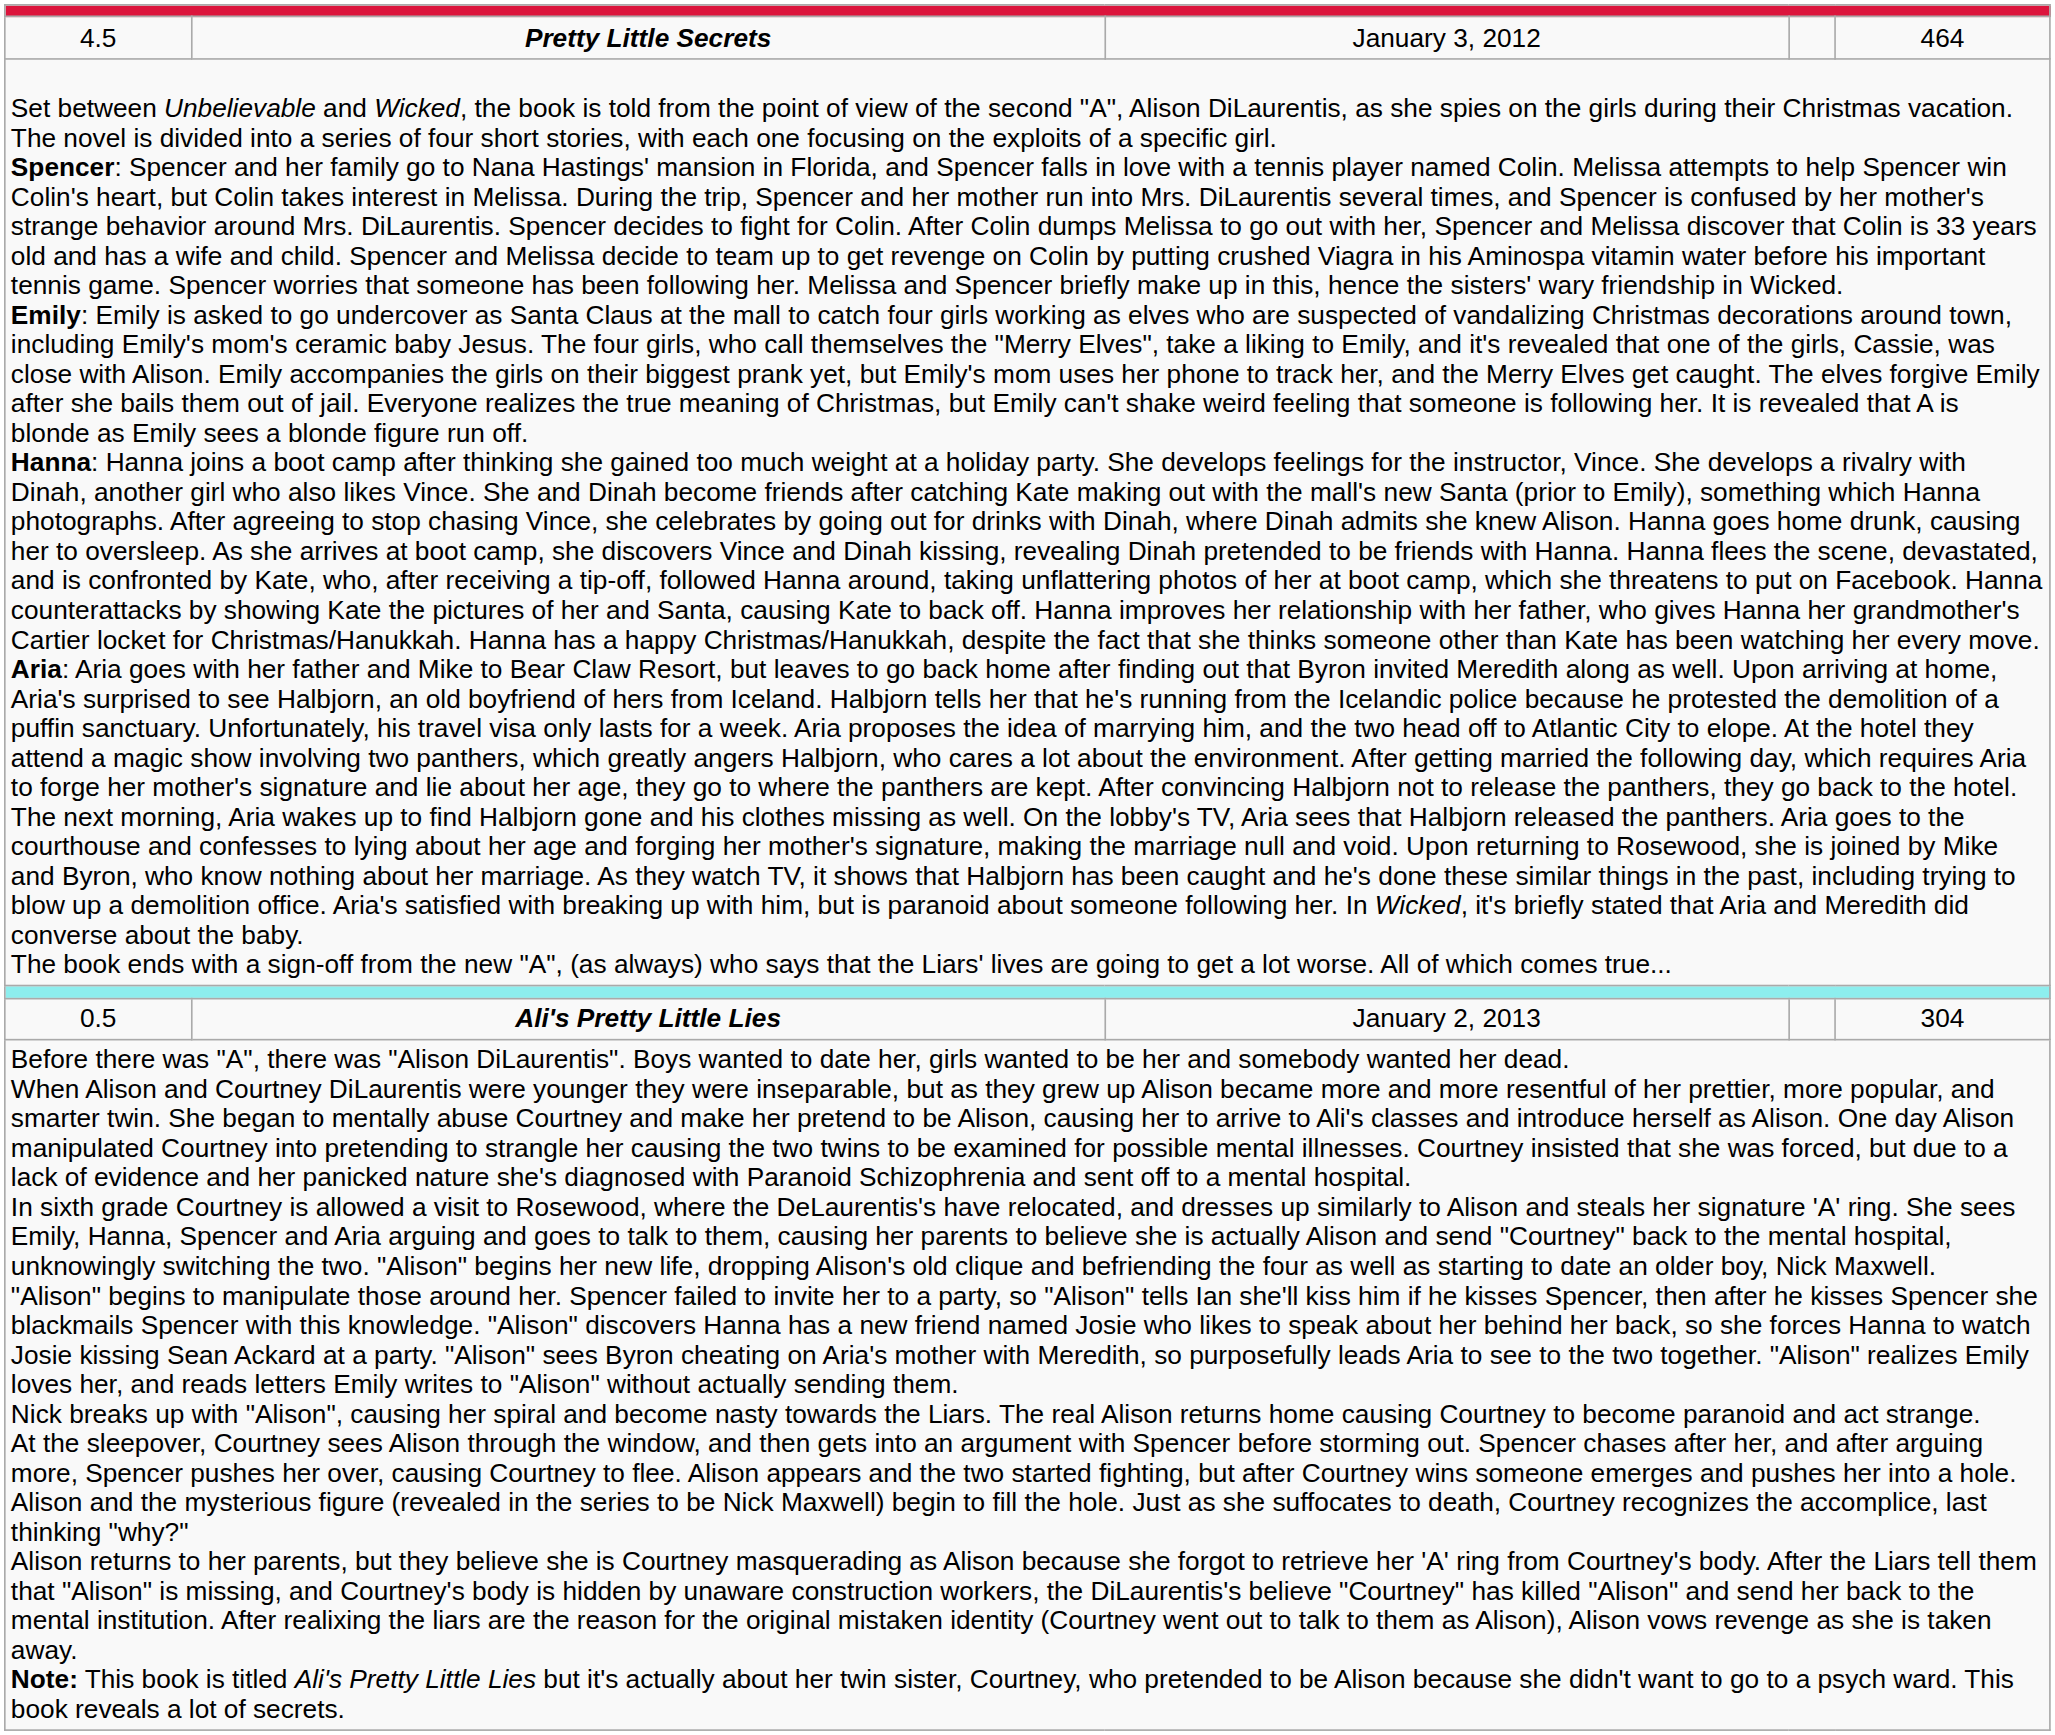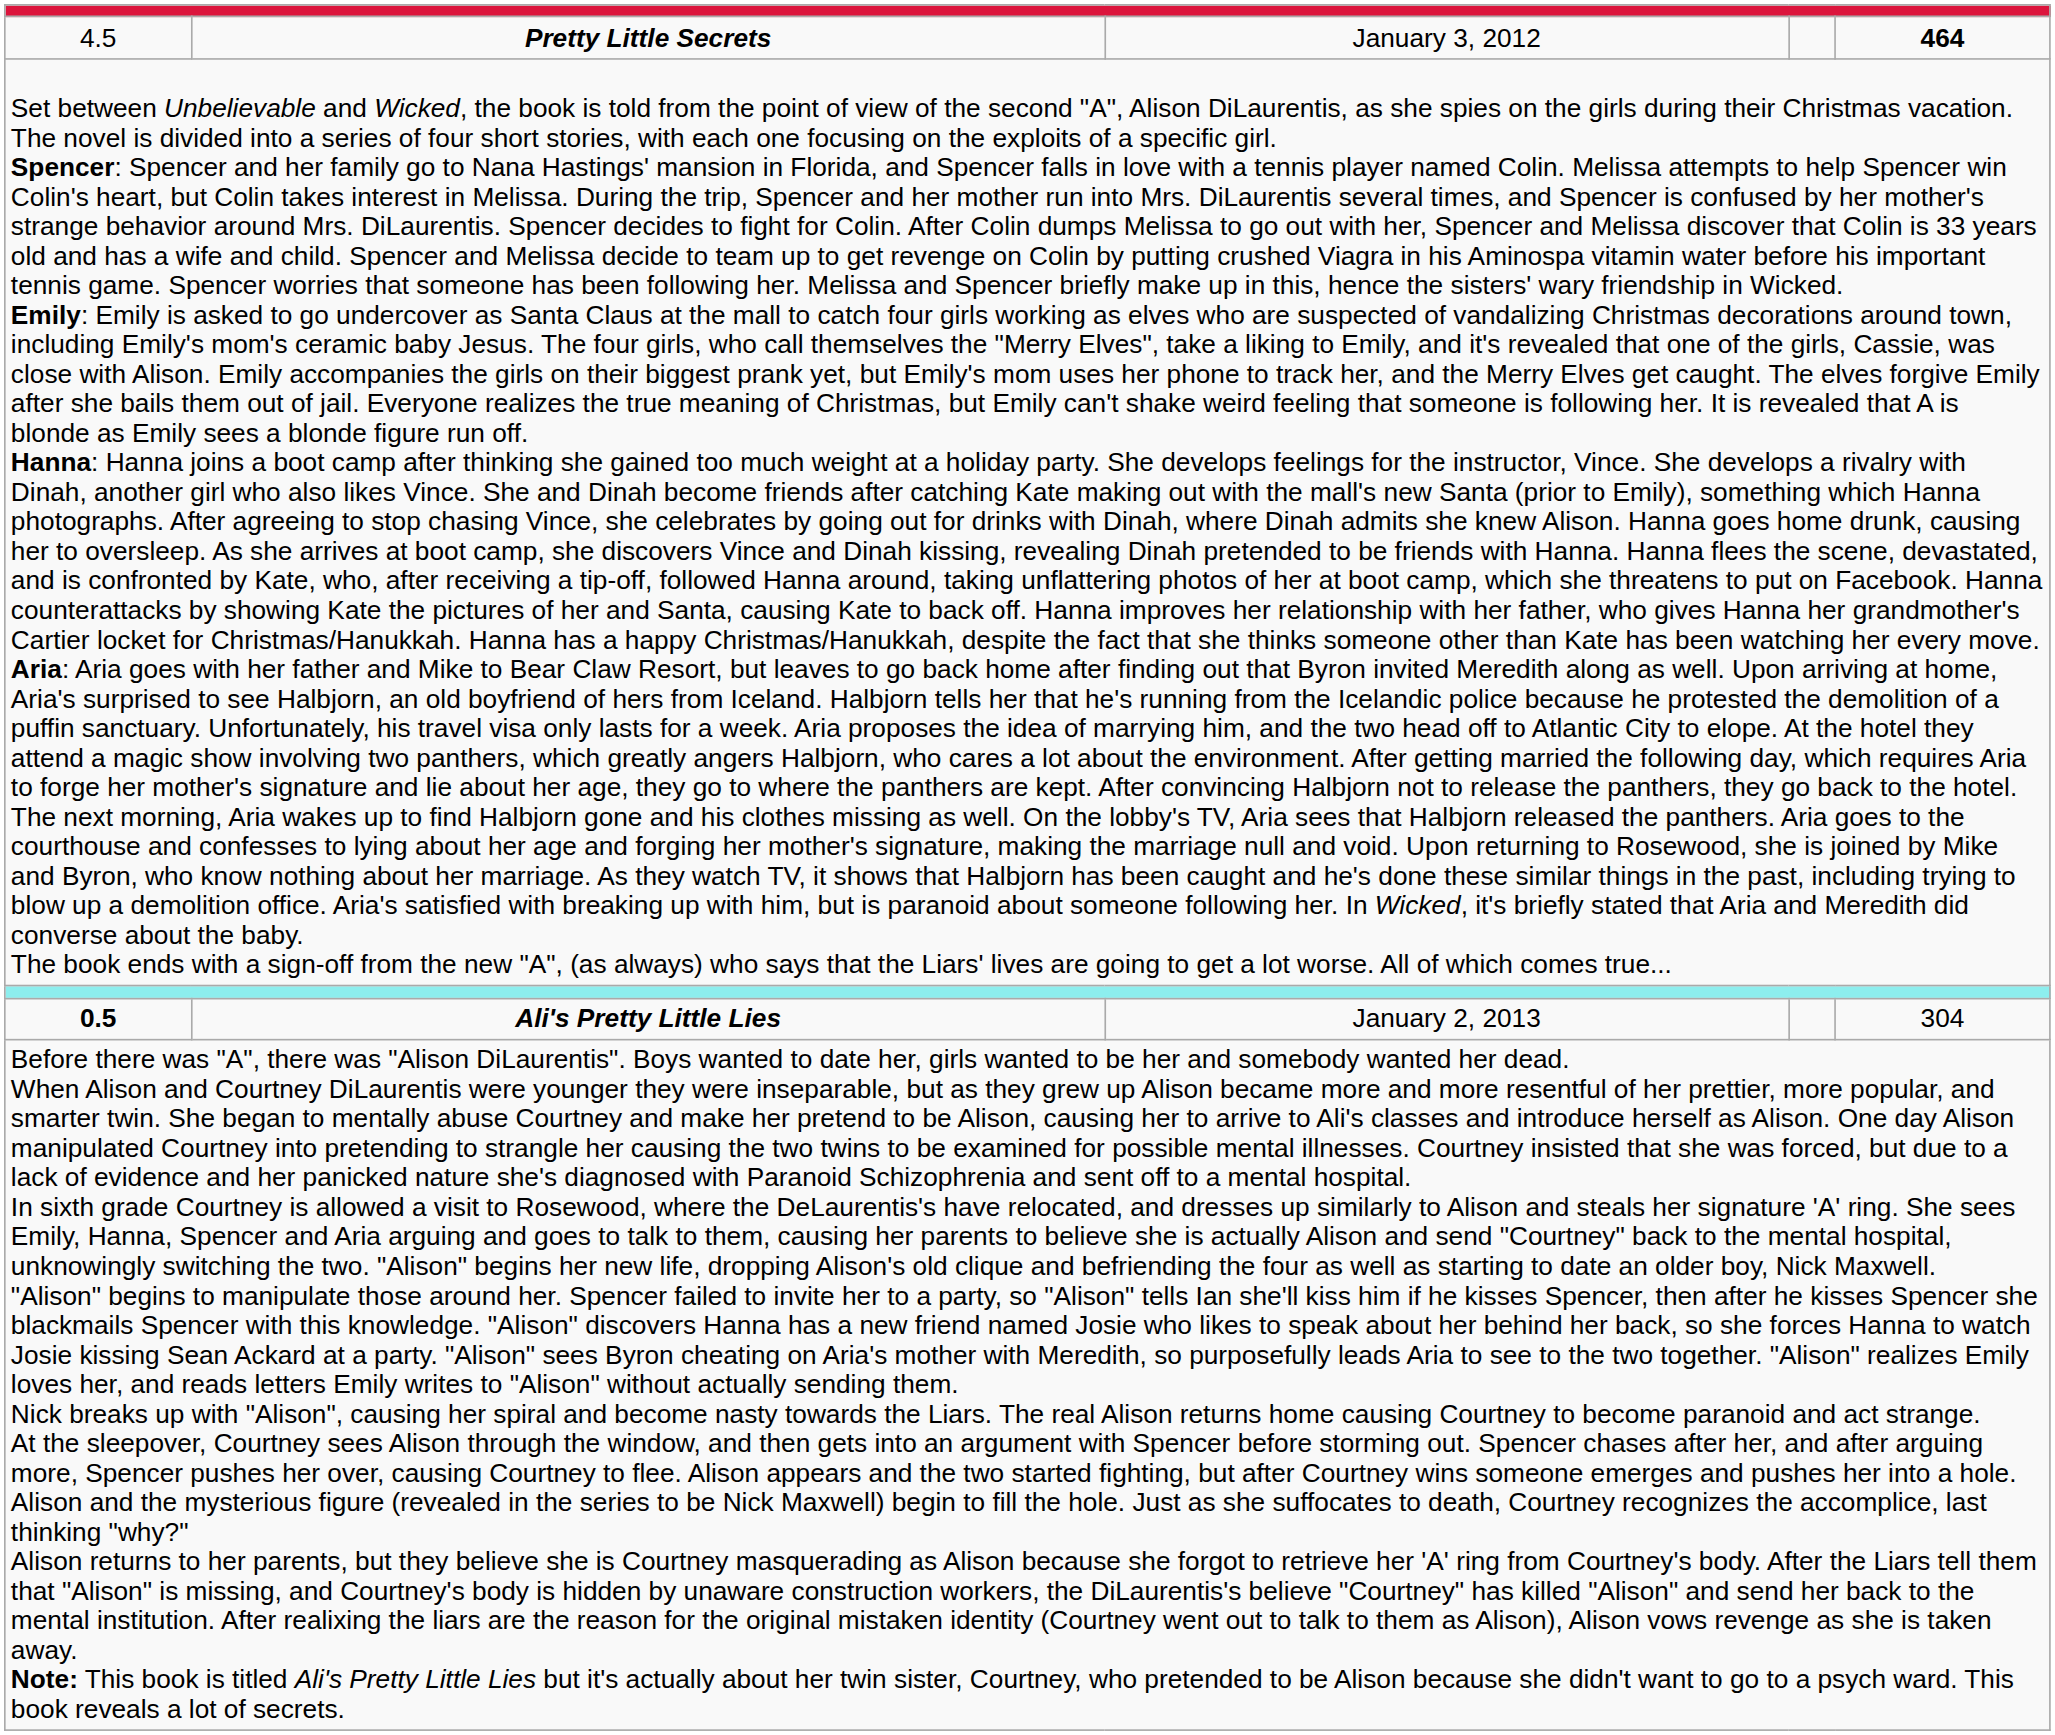(1942, 37) normal -> (1942, 37) bold
(98, 1018) normal -> (98, 1018) bold
